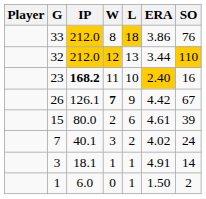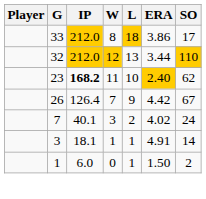(189, 36) 76 -> (189, 36) 17
(189, 78) 16 -> (189, 78) 62
(85, 99) 126.1 -> (85, 99) 126.4
(113, 99) bold -> (113, 99) normal
- row: (57, 120)
